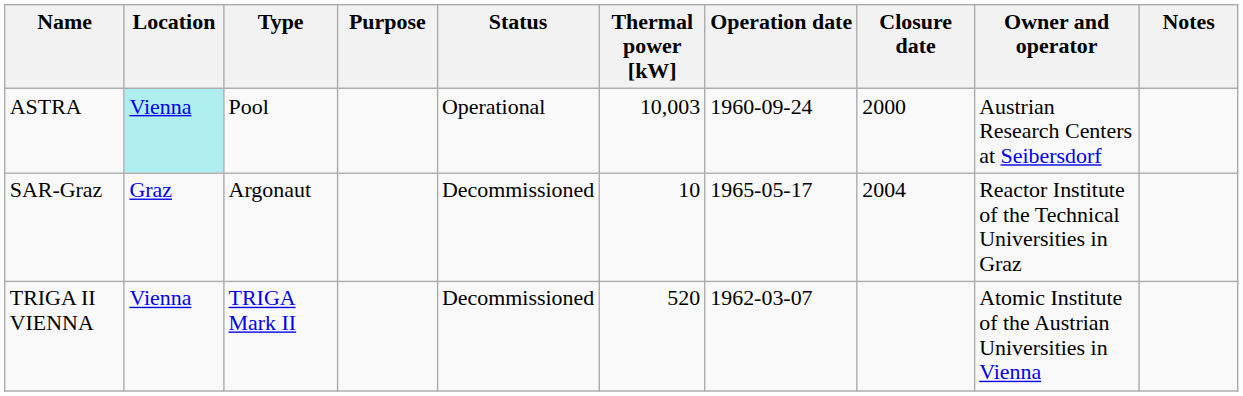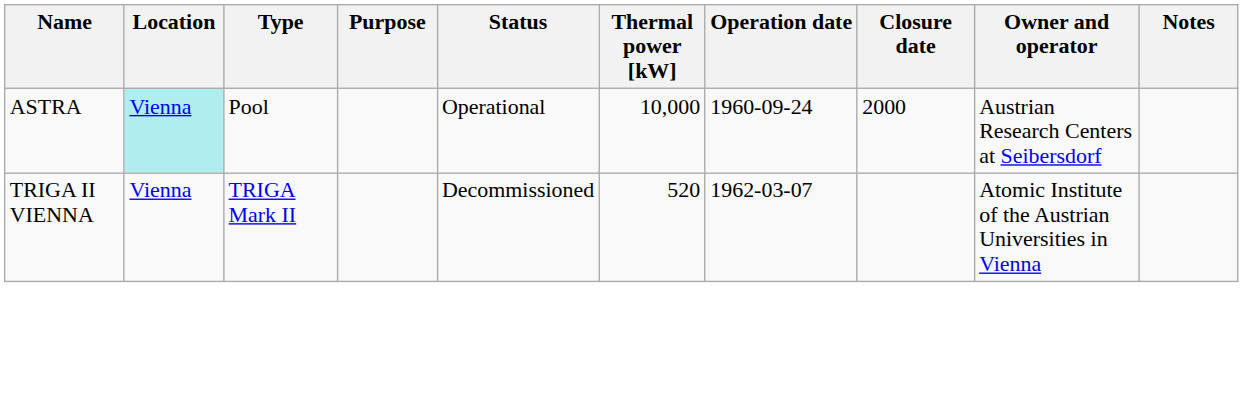(670, 105) 10,003 -> (670, 105) 10,000
- row: (56, 190)
